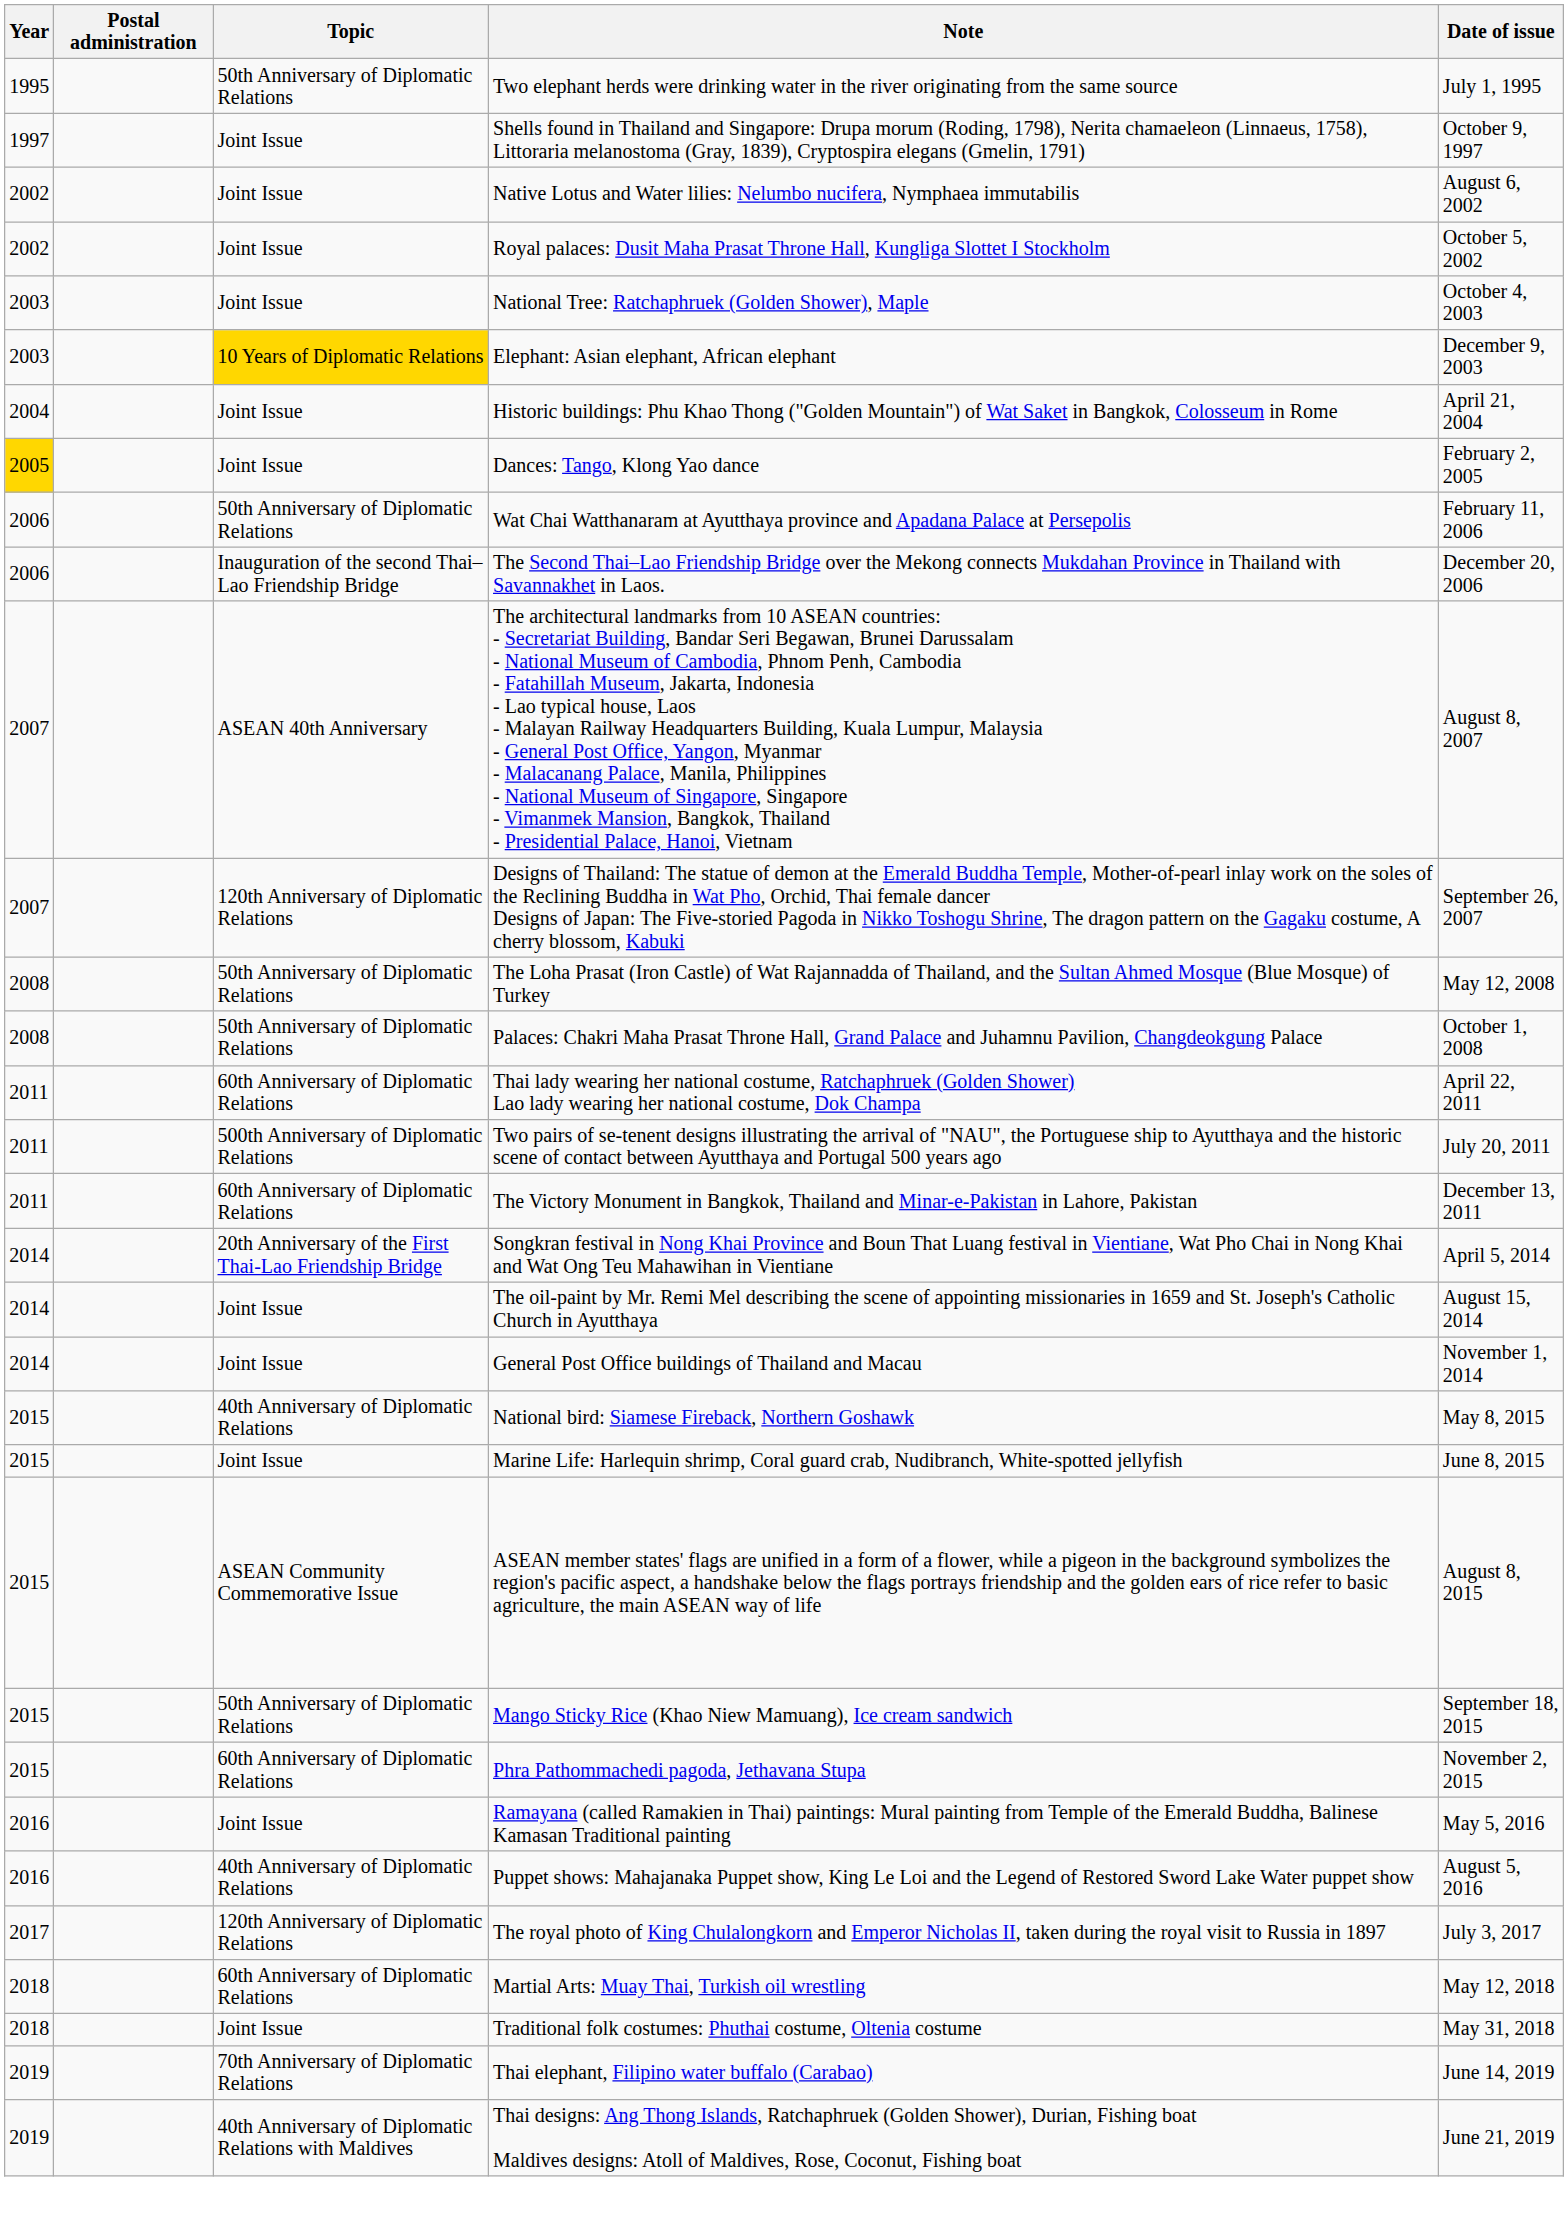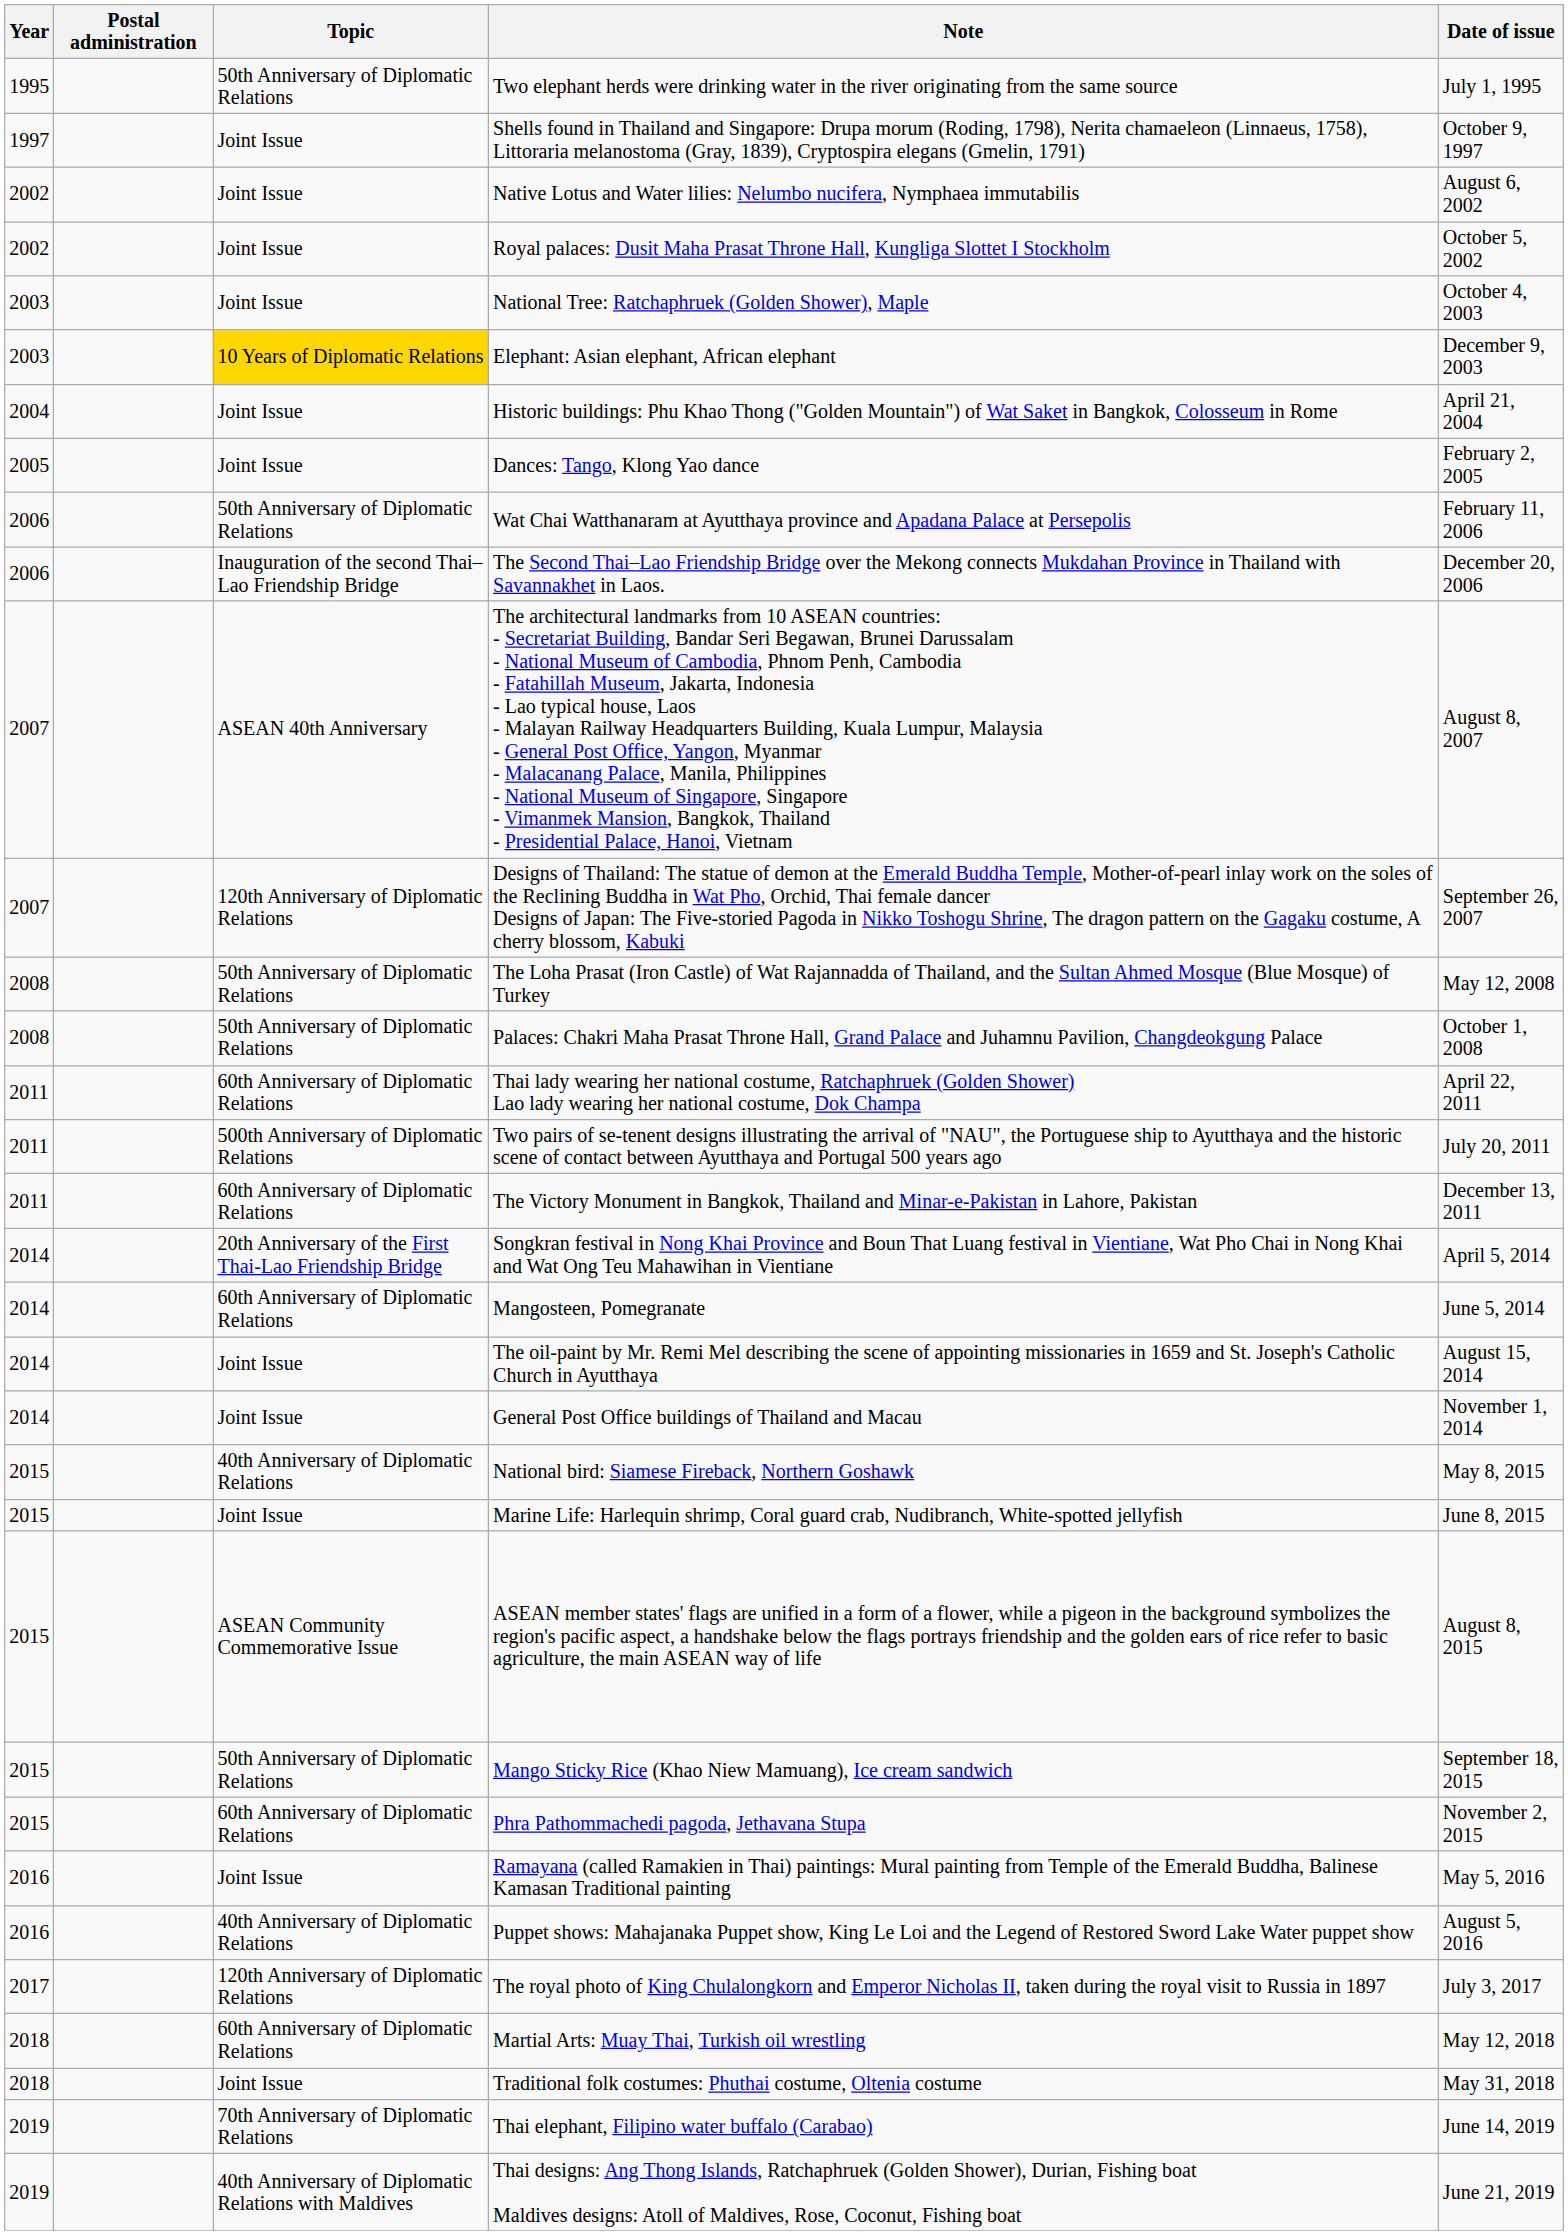(29, 465) gold background -> (29, 465) no background
+ row: (599, 1309)
